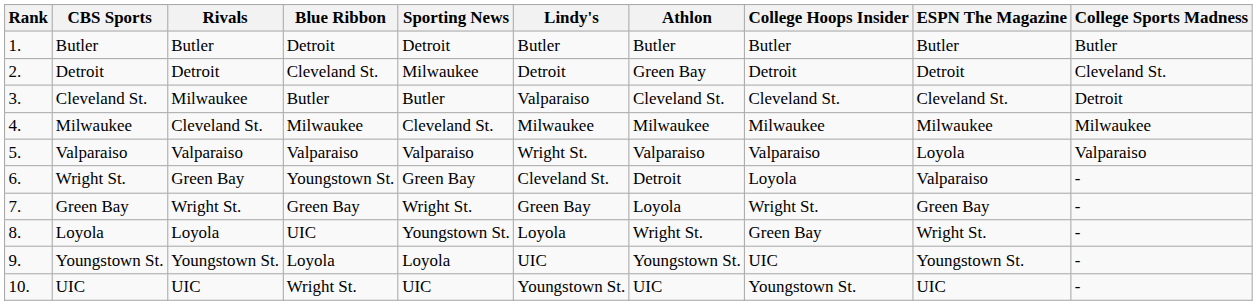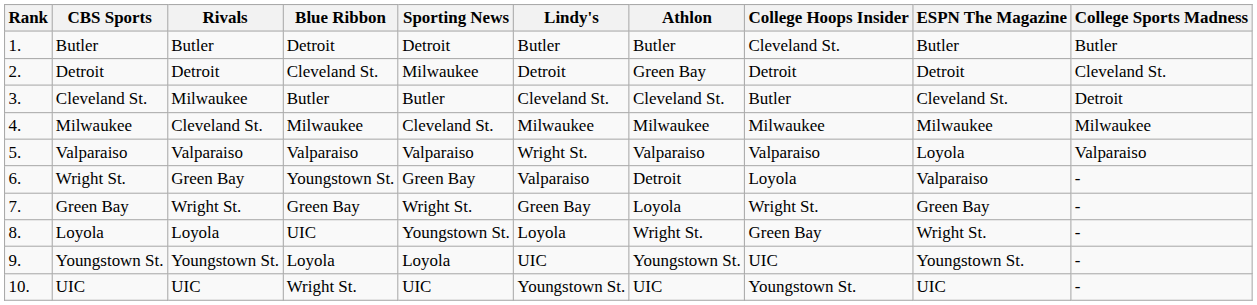(770, 44) Butler -> (794, 44) Cleveland St.
(553, 98) Valparaiso -> (563, 98) Cleveland St.
(794, 98) Cleveland St. -> (770, 98) Butler
(563, 179) Cleveland St. -> (553, 179) Valparaiso
